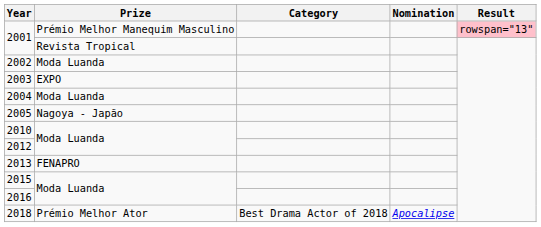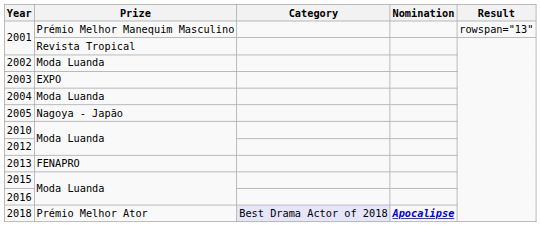(496, 30) pink background -> (496, 30) no background
(313, 214) no background -> (313, 214) lavender background
(423, 214) normal -> (423, 214) bold
